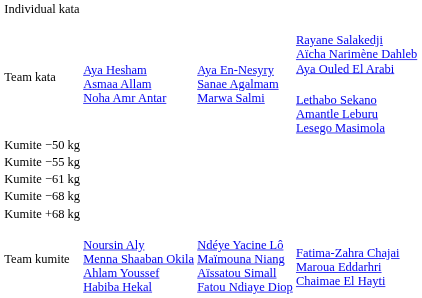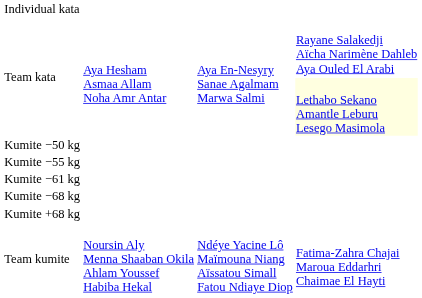(340, 113) no background -> (340, 113) lightyellow background
